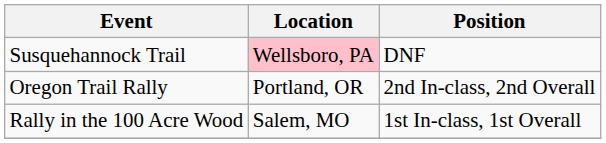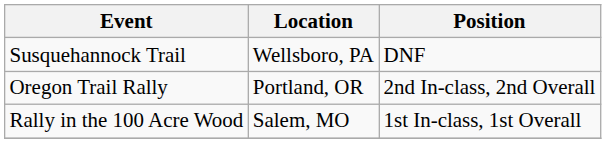(313, 54) pink background -> (313, 54) no background
